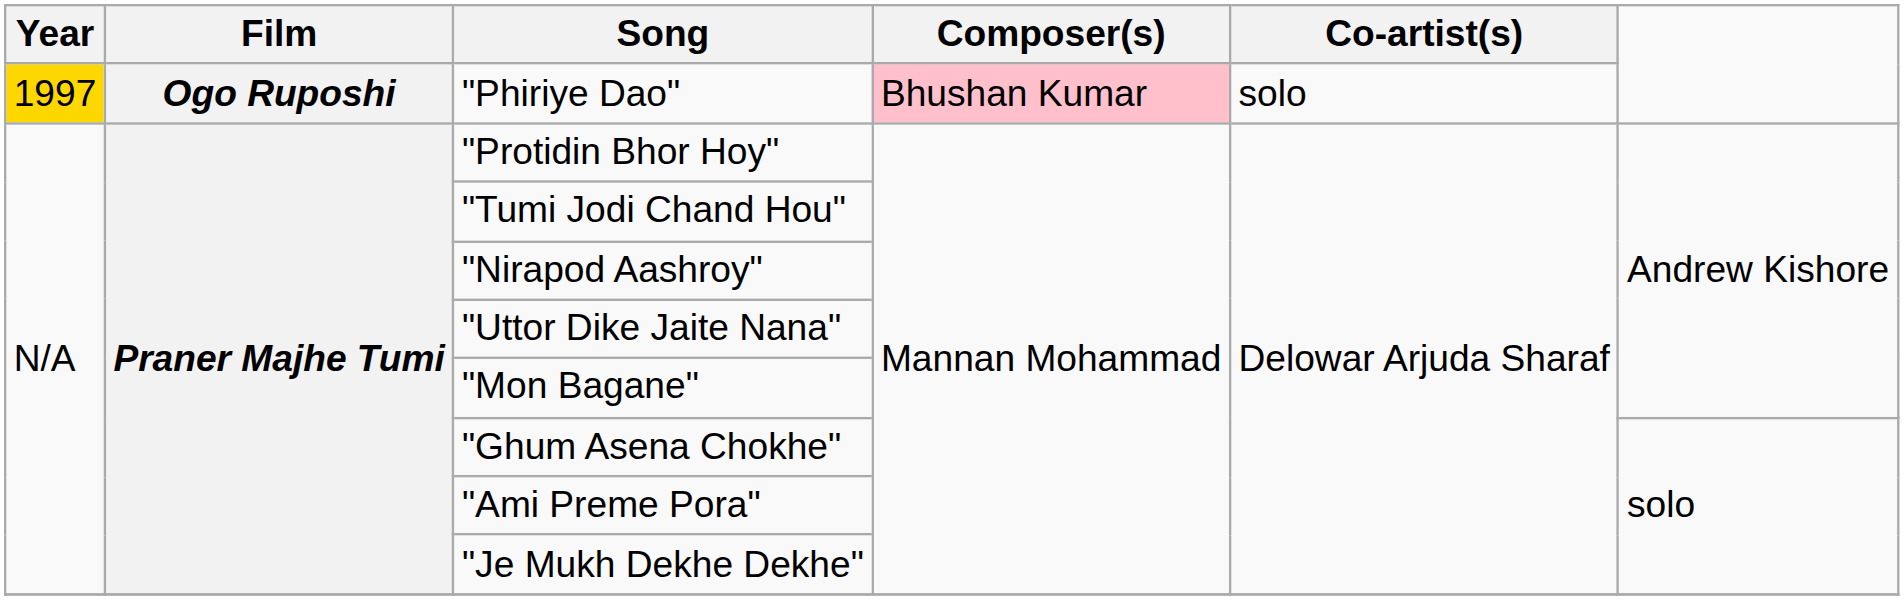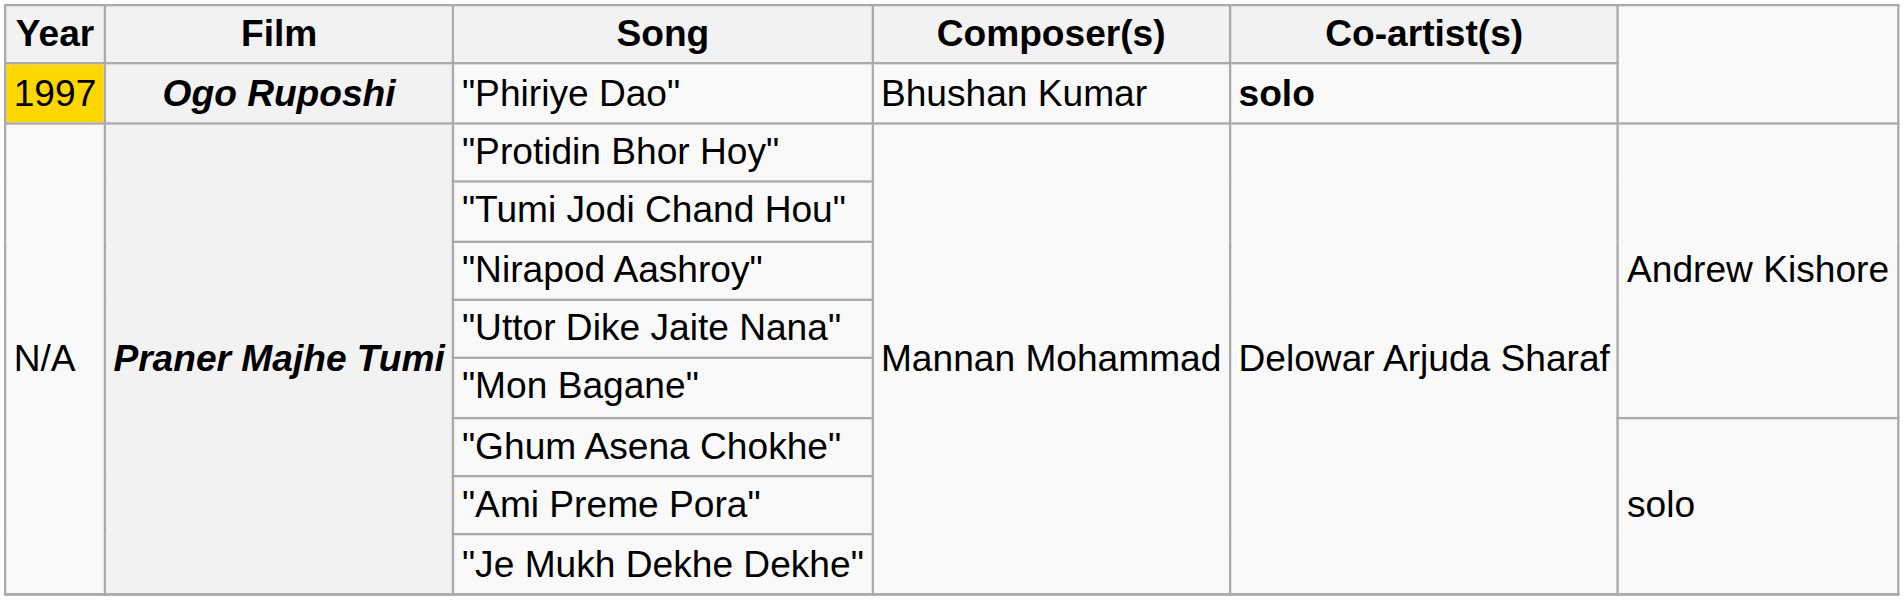(1014, 92) pink background -> (1014, 92) no background
(1273, 92) normal -> (1277, 92) bold
